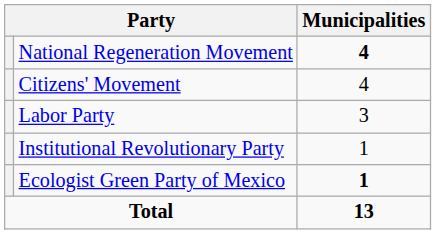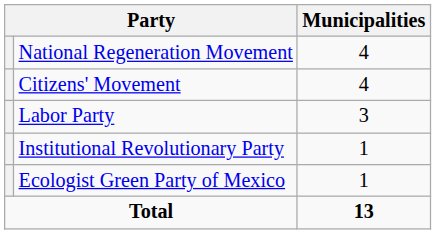(364, 52) bold -> (364, 52) normal
(364, 180) bold -> (364, 180) normal
